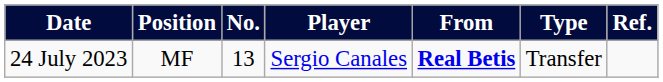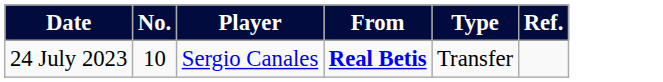- column: (177, 22)
(243, 58) 13 -> (155, 58) 10
